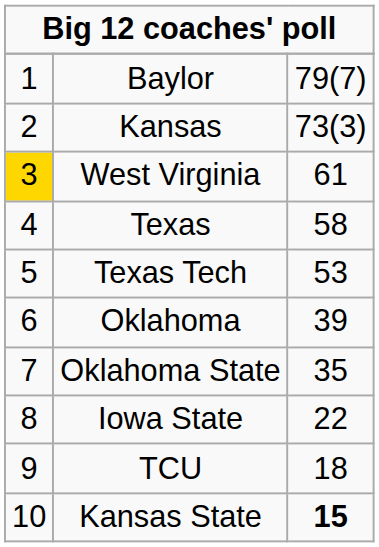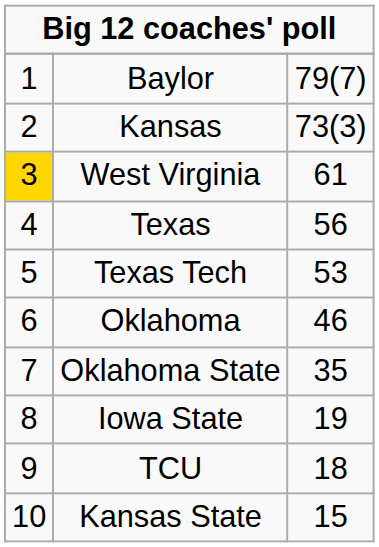(331, 224) 58 -> (331, 224) 56
(331, 321) 39 -> (331, 321) 46
(331, 419) 22 -> (331, 419) 19
(331, 516) bold -> (331, 516) normal
